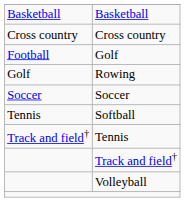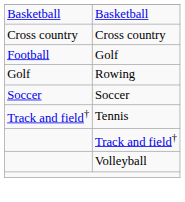- row: (115, 114)
